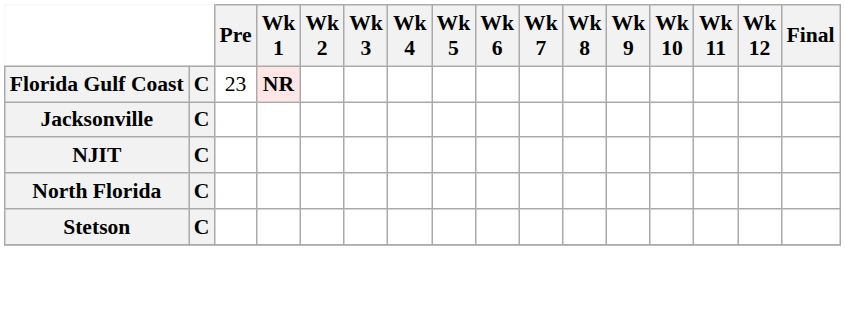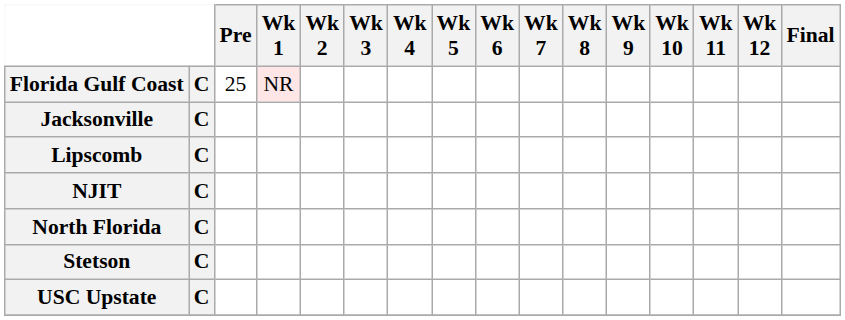(236, 83) 23 -> (236, 83) 25
(278, 83) bold -> (278, 83) normal
+ row: (97, 155)
+ row: (97, 297)
